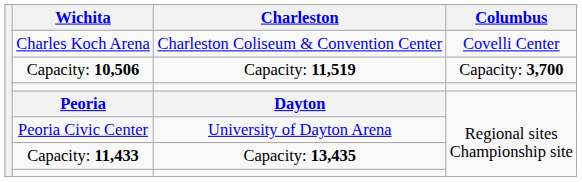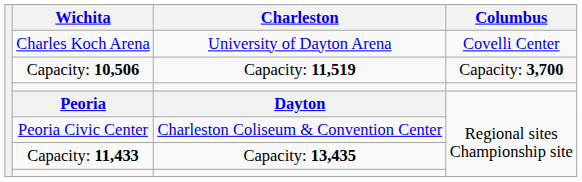(300, 43) Charleston Coliseum & Convention Center -> (300, 43) University of Dayton Arena
(300, 129) University of Dayton Arena -> (300, 129) Charleston Coliseum & Convention Center
